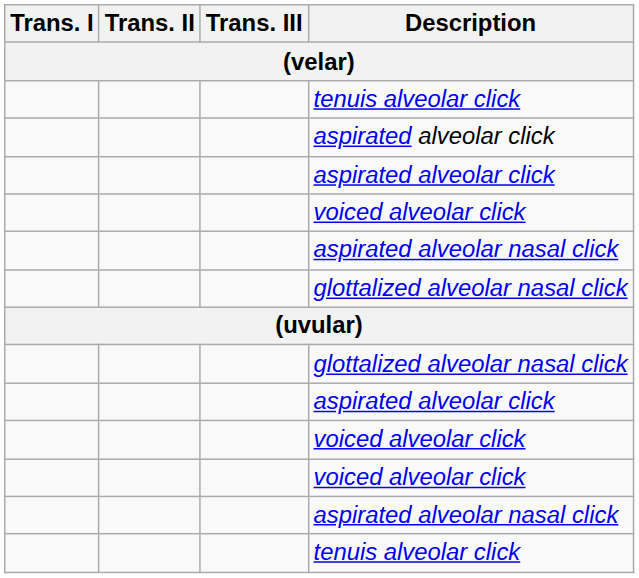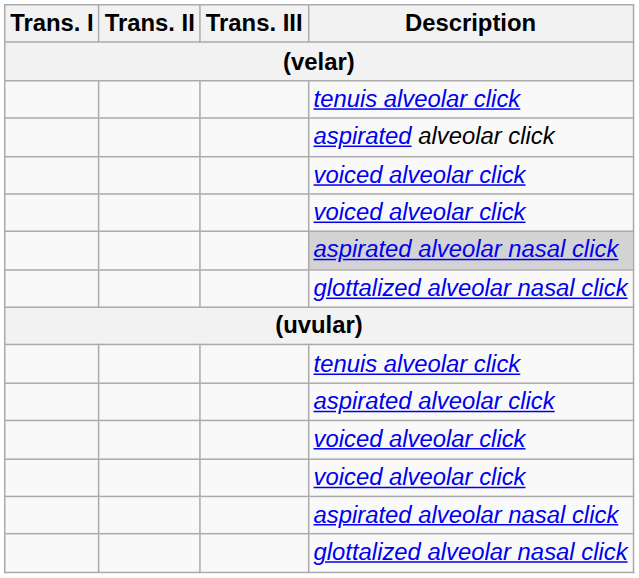(434, 174) aspirated alveolar click -> (420, 174) voiced alveolar click
(466, 250) no background -> (466, 250) lightgrey background
(471, 363) glottalized alveolar nasal click -> (417, 363) tenuis alveolar click
(417, 552) tenuis alveolar click -> (471, 552) glottalized alveolar nasal click
